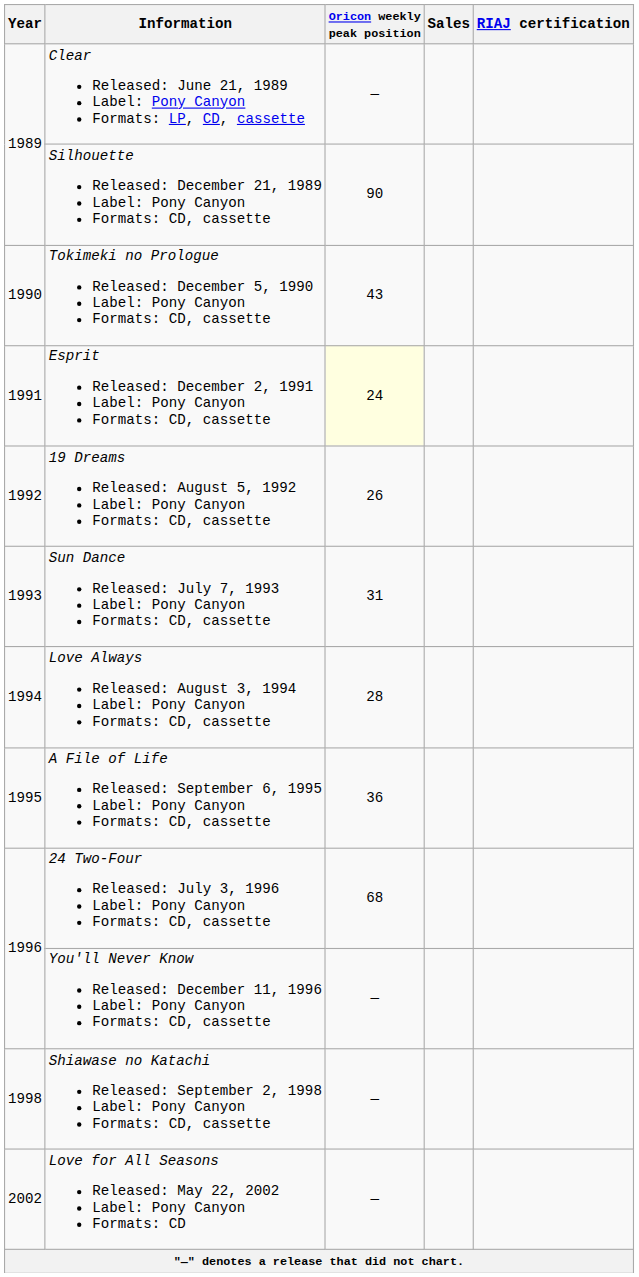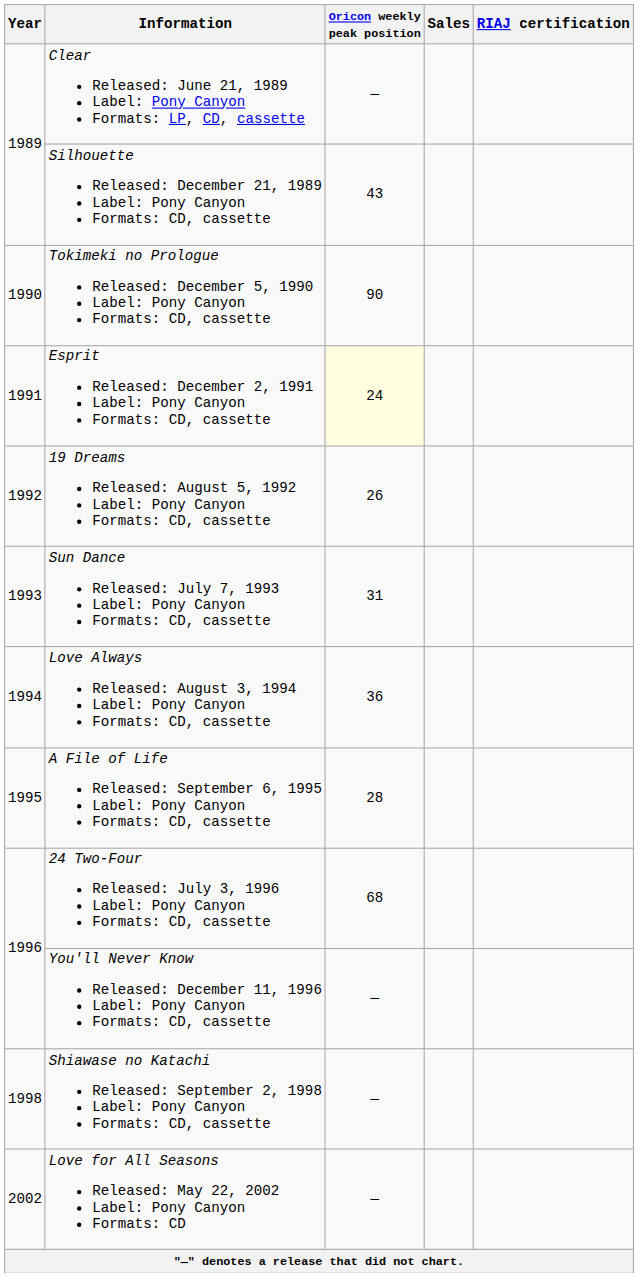(375, 195) 90 -> (375, 195) 43
(375, 295) 43 -> (375, 295) 90
(375, 697) 28 -> (375, 697) 36
(375, 798) 36 -> (375, 798) 28
